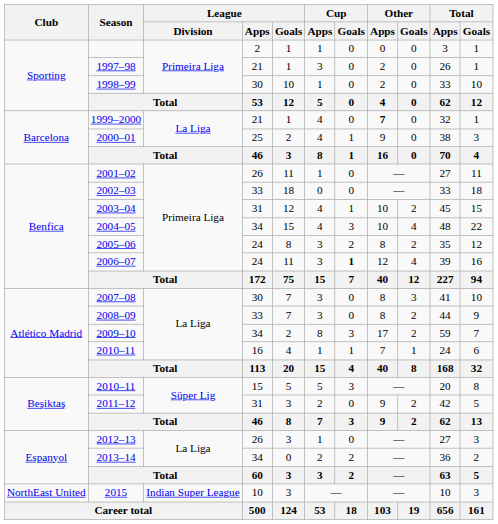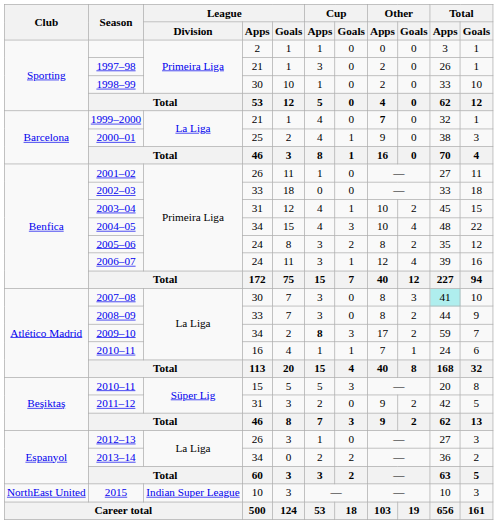(351, 262) bold -> (351, 262) normal
(445, 297) no background -> (445, 297) paleturquoise background
(320, 333) normal -> (320, 333) bold
